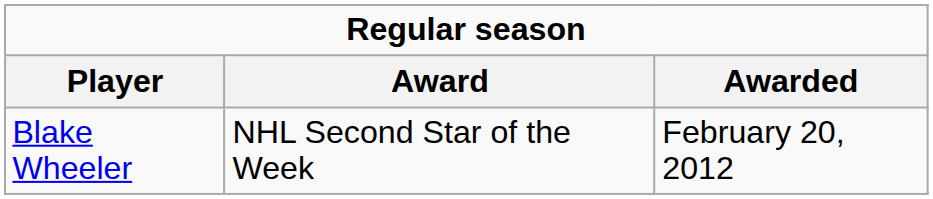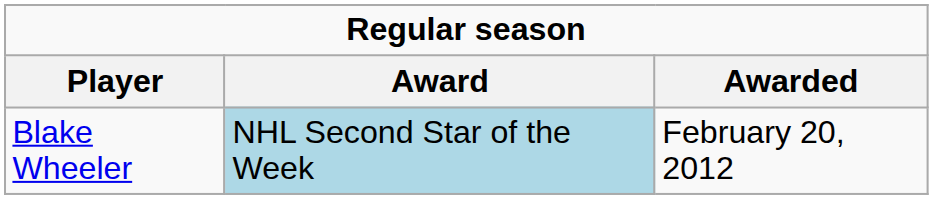(402, 150) no background -> (402, 150) lightblue background
